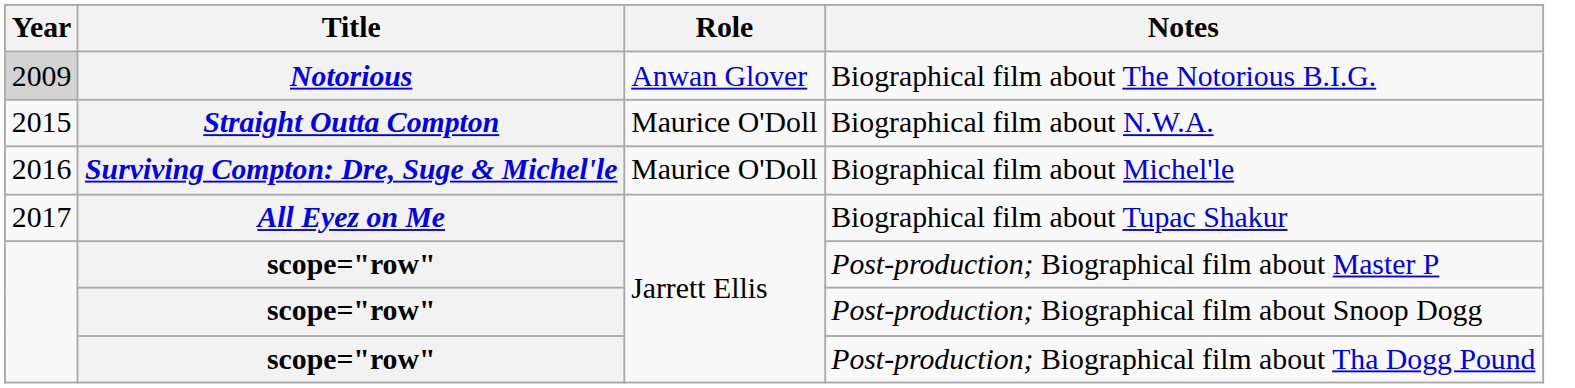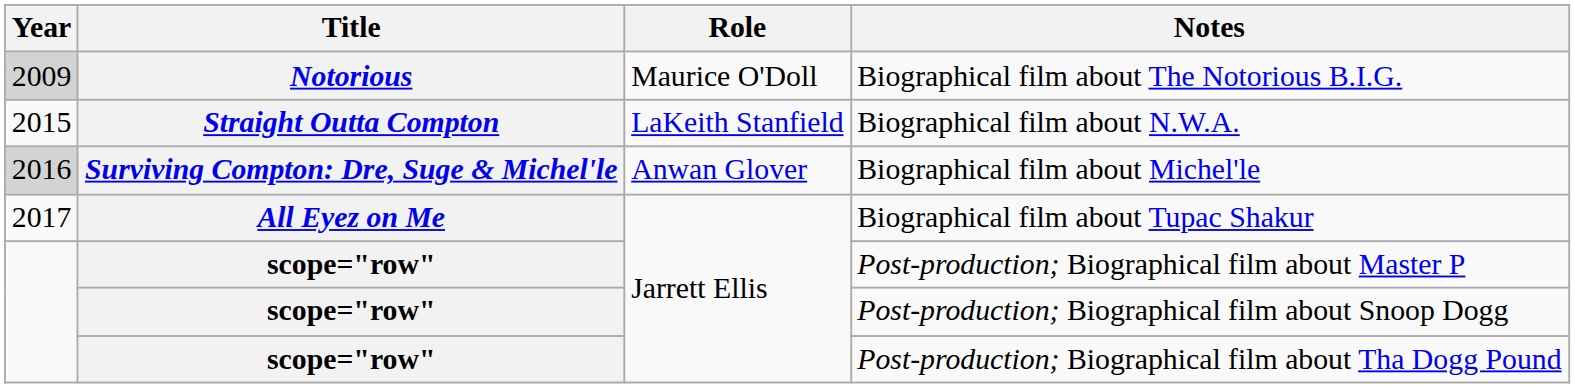(719, 75) Anwan Glover -> (724, 75) Maurice O'Doll
(724, 122) Maurice O'Doll -> (737, 122) LaKeith Stanfield
(42, 169) no background -> (42, 169) lightgrey background
(724, 169) Maurice O'Doll -> (719, 169) Anwan Glover
